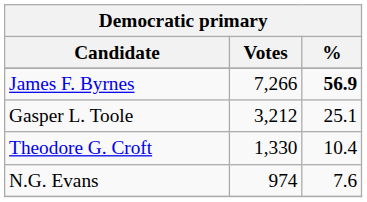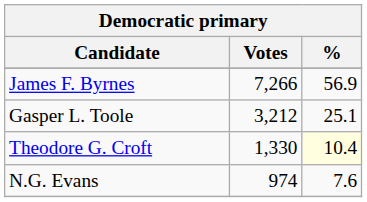(340, 84) bold -> (340, 84) normal
(340, 148) no background -> (340, 148) lightyellow background
